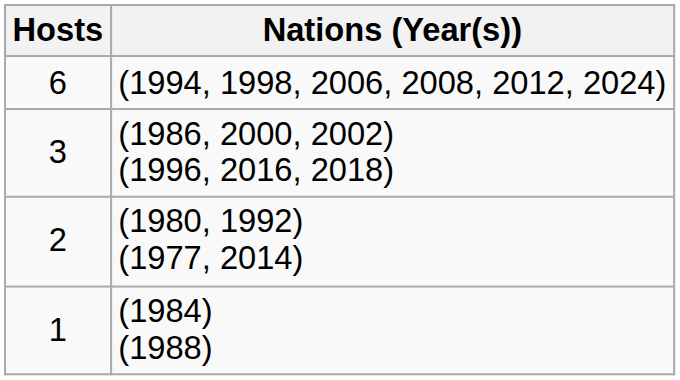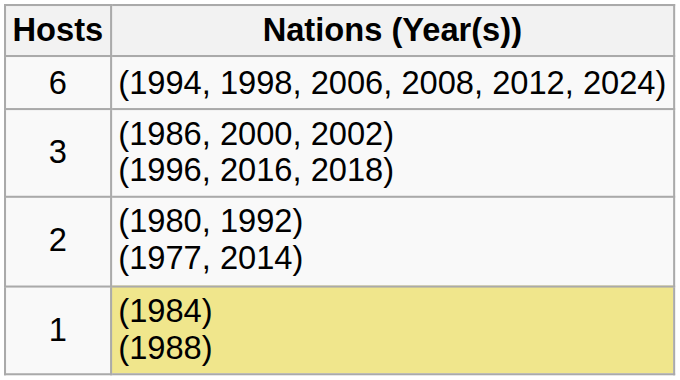(165, 329) no background -> (165, 329) khaki background
